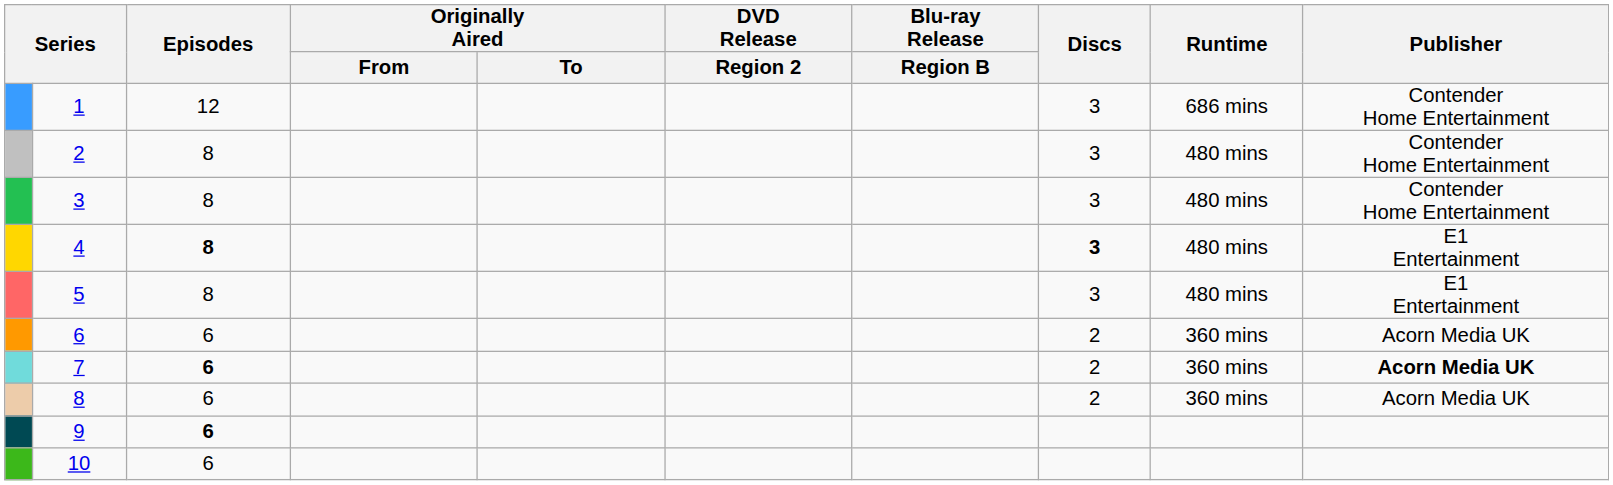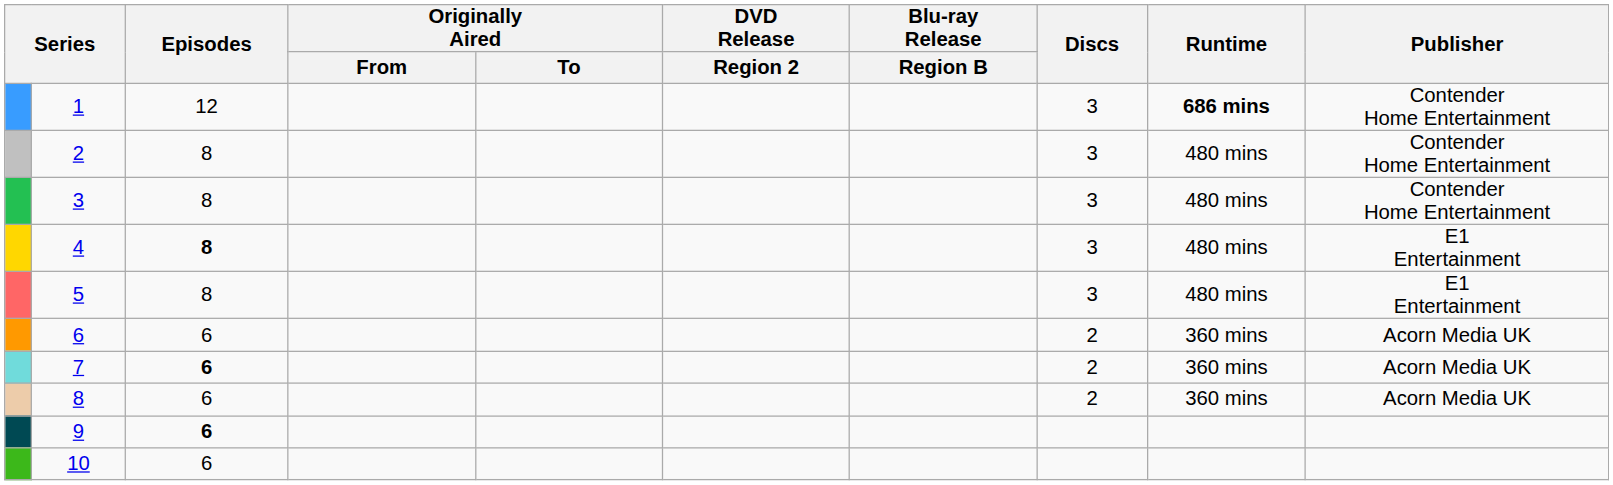(1227, 107) normal -> (1226, 107) bold
(1095, 248) bold -> (1092, 248) normal
(1456, 367) bold -> (1457, 367) normal
